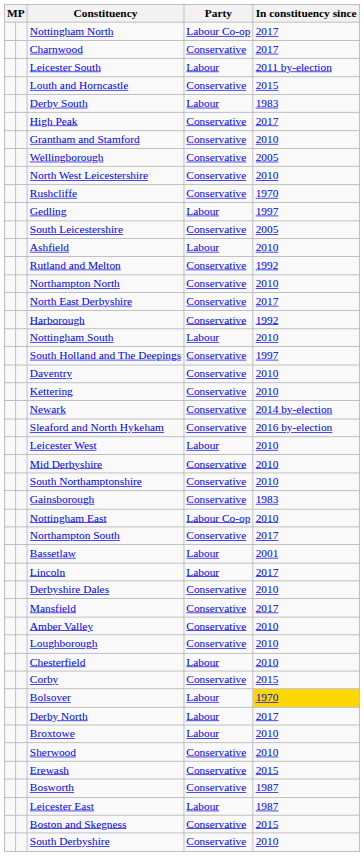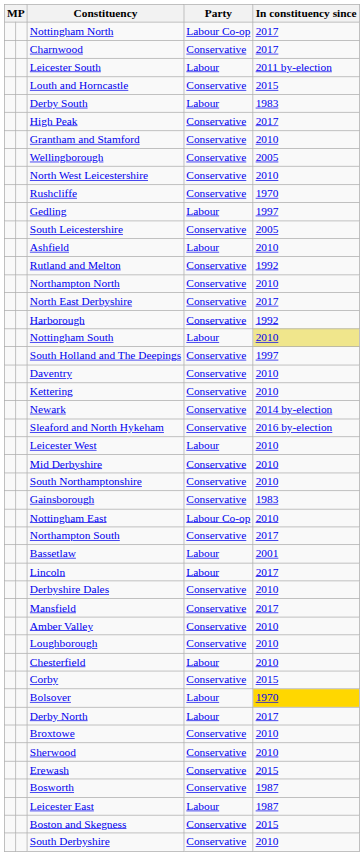(267, 337) no background -> (267, 337) khaki background
(203, 734) Labour -> (216, 734) Conservative
